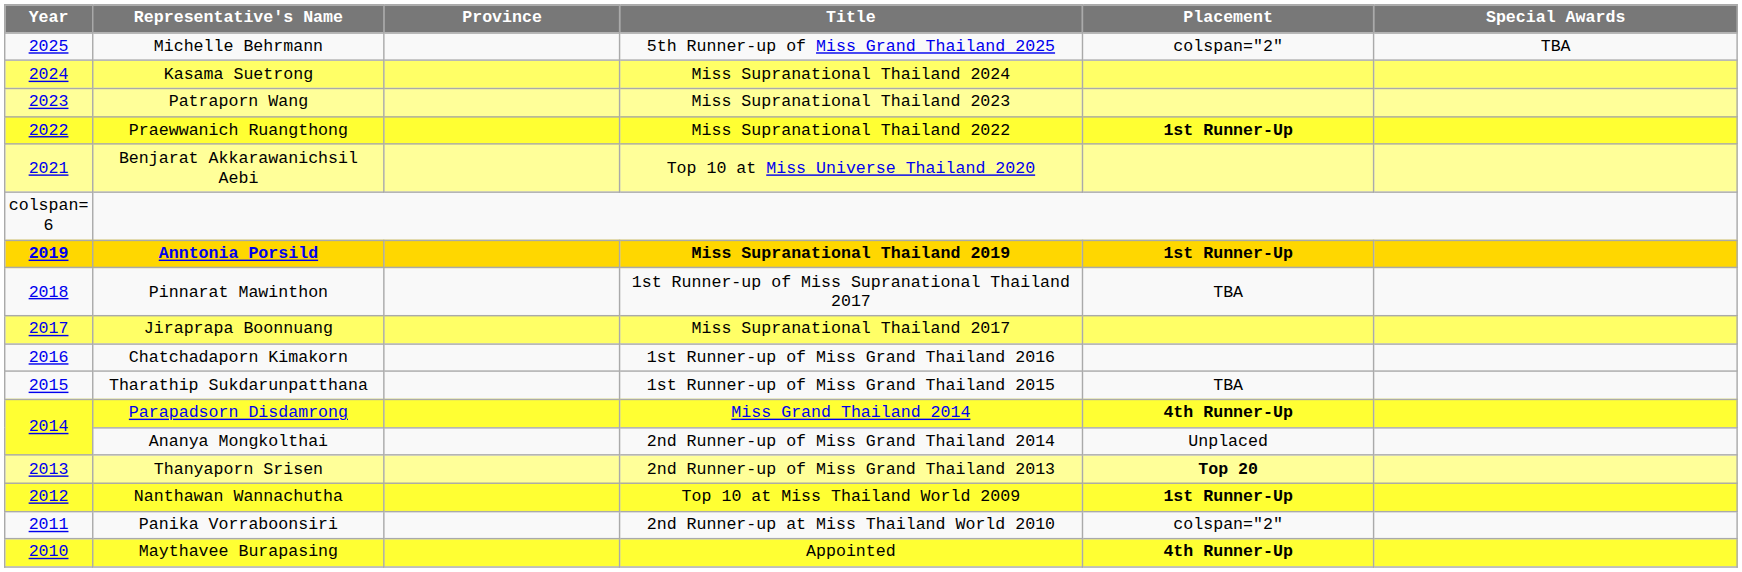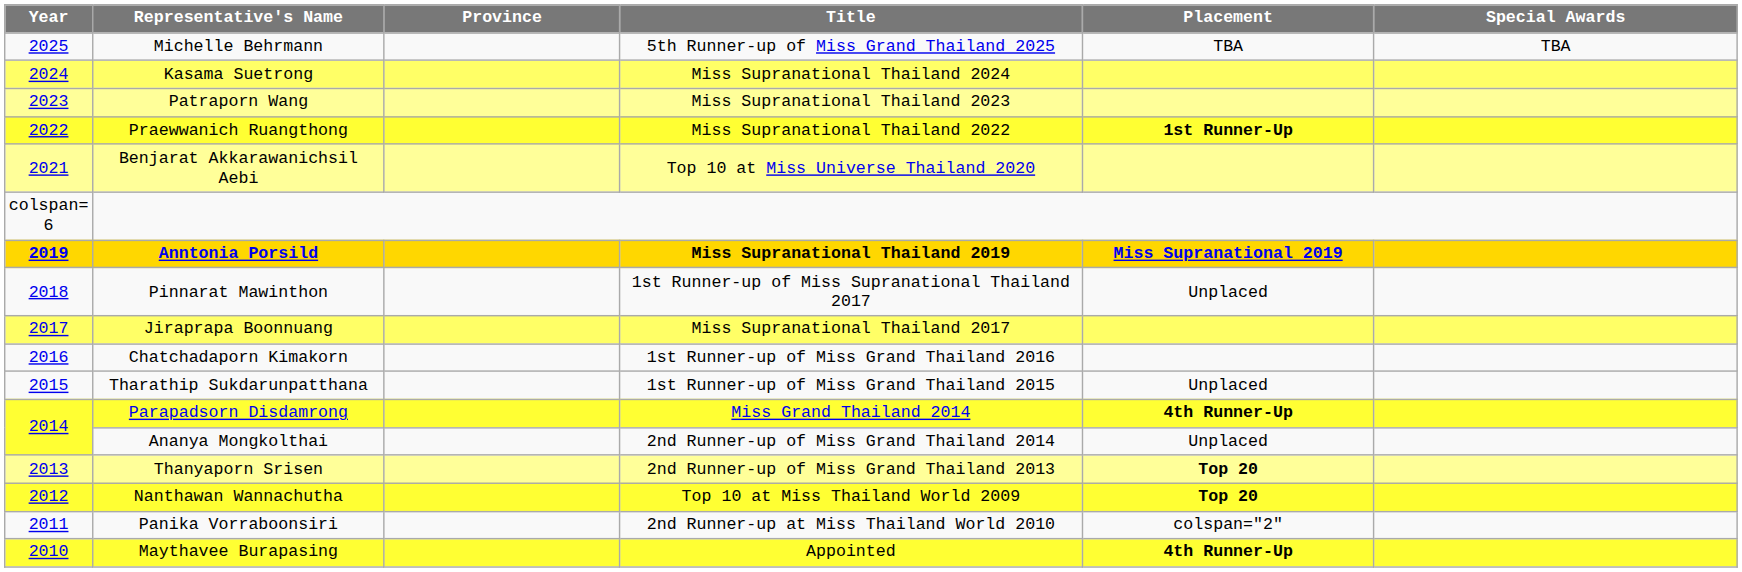(1228, 46) colspan="2" -> (1228, 46) TBA
(1228, 253) 1st Runner-Up -> (1228, 253) Miss Supranational 2019
(1228, 291) TBA -> (1228, 291) Unplaced
(1228, 385) TBA -> (1228, 385) Unplaced
(1228, 497) 1st Runner-Up -> (1228, 497) Top 20
